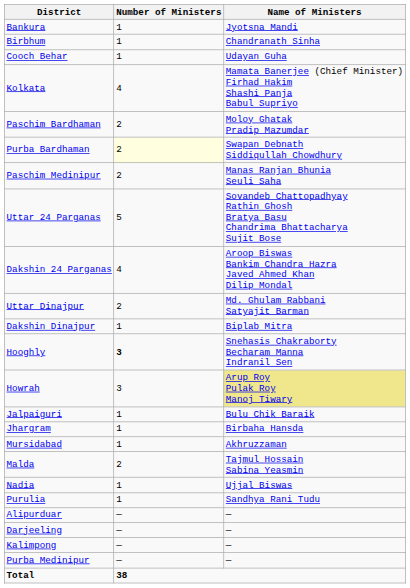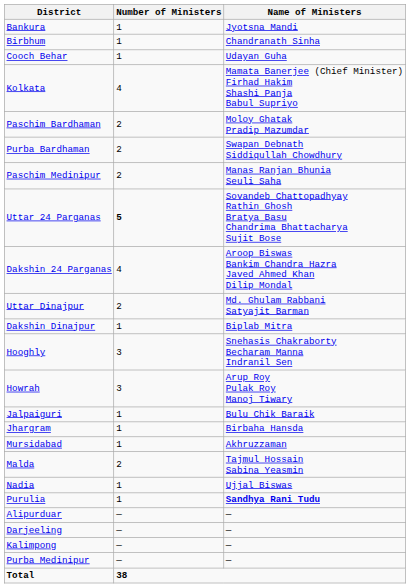(119, 150) lightyellow background -> (119, 150) no background
(119, 217) normal -> (119, 217) bold
(119, 352) bold -> (119, 352) normal
(259, 388) khaki background -> (259, 388) no background
(273, 500) normal -> (273, 500) bold
